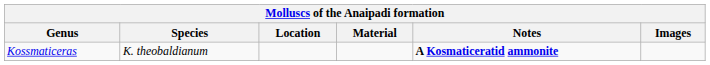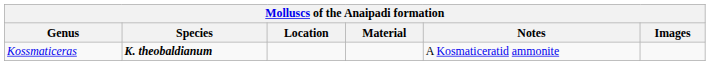(165, 51) normal -> (168, 51) bold
(487, 51) bold -> (492, 51) normal
